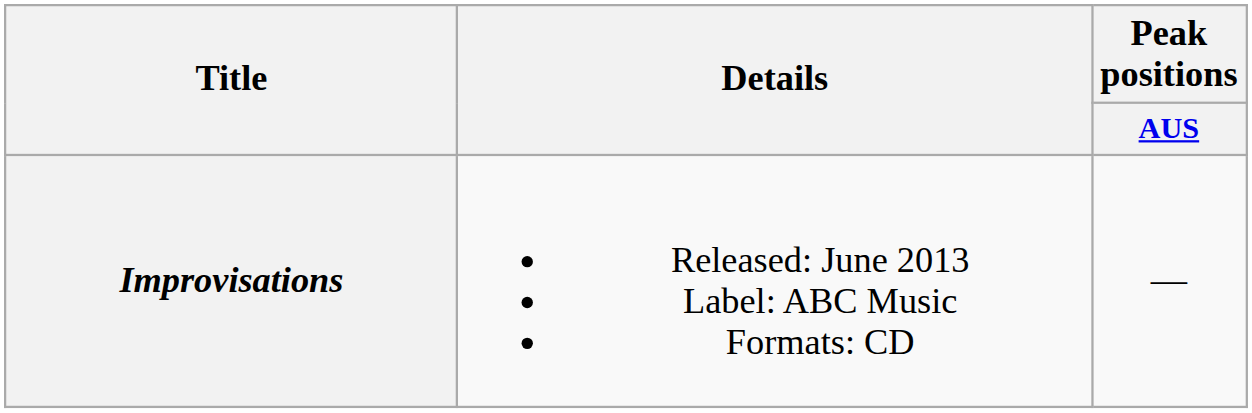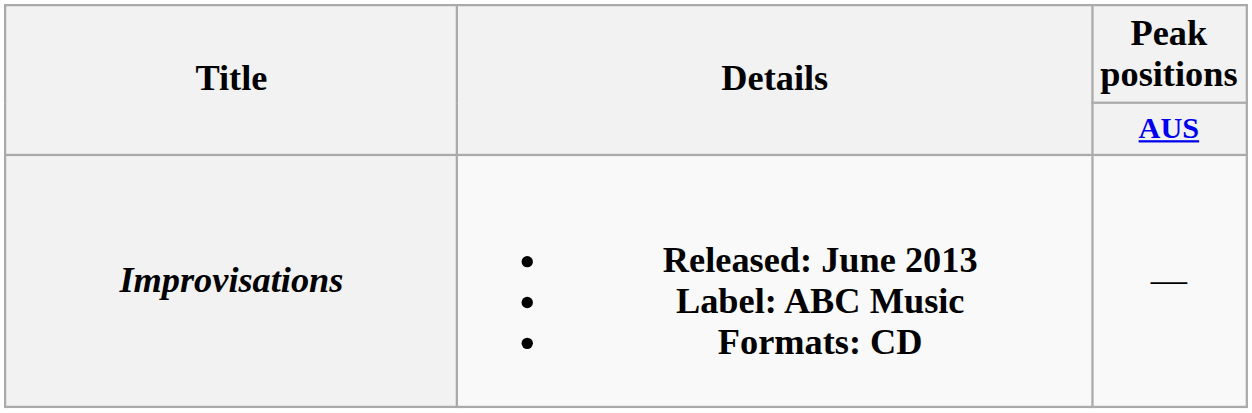(775, 301) normal -> (775, 301) bold
